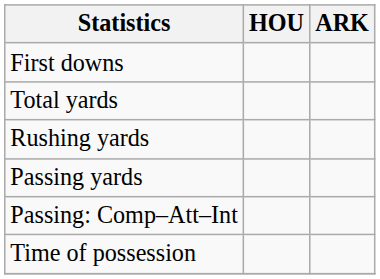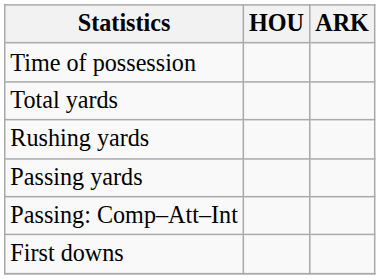rows swapped: (67, 62) <-> (103, 253)
